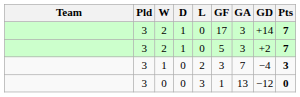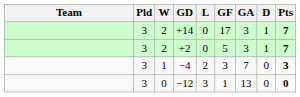columns swapped: (183, 13) <-> (265, 13)
